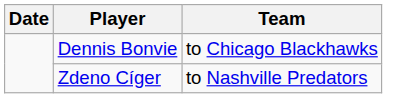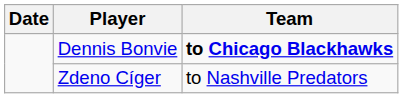(282, 48) normal -> (290, 48) bold
